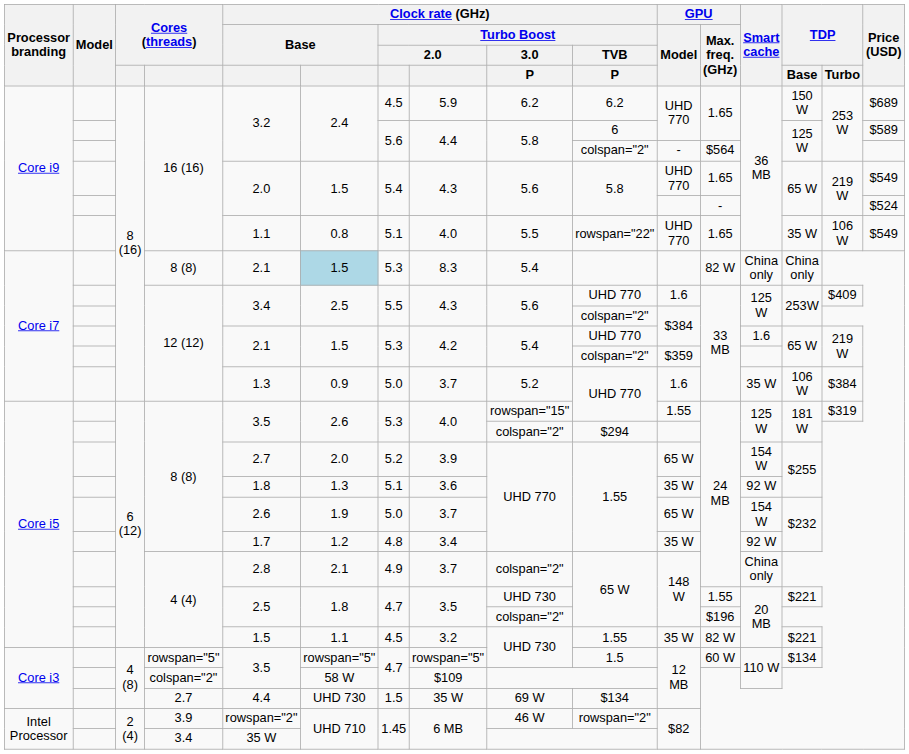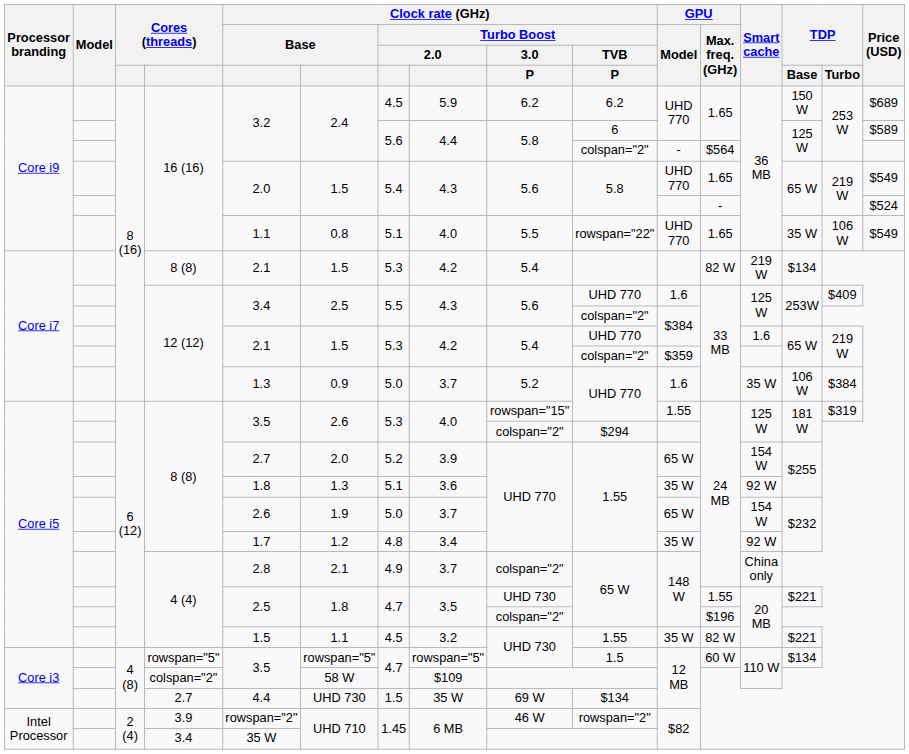(339, 268) lightblue background -> (339, 268) no background
(448, 268) 8.3 -> (448, 268) 4.2
(761, 268) China only -> (761, 268) 219 W
(802, 268) China only -> (802, 268) $134
